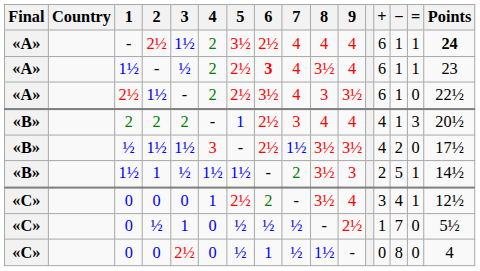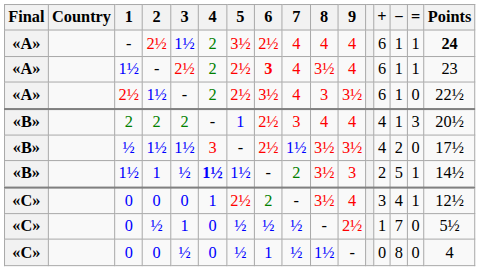(185, 69) ½ -> (185, 69) 2½
(212, 173) normal -> (212, 173) bold
(185, 252) 2½ -> (185, 252) ½
